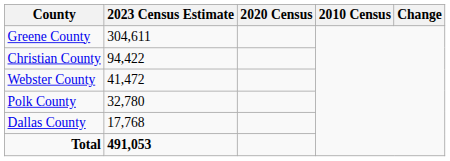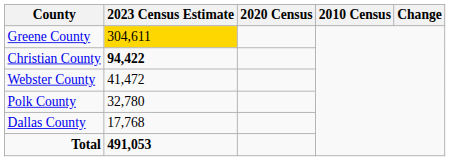(129, 36) no background -> (129, 36) gold background
(126, 58) normal -> (126, 58) bold
